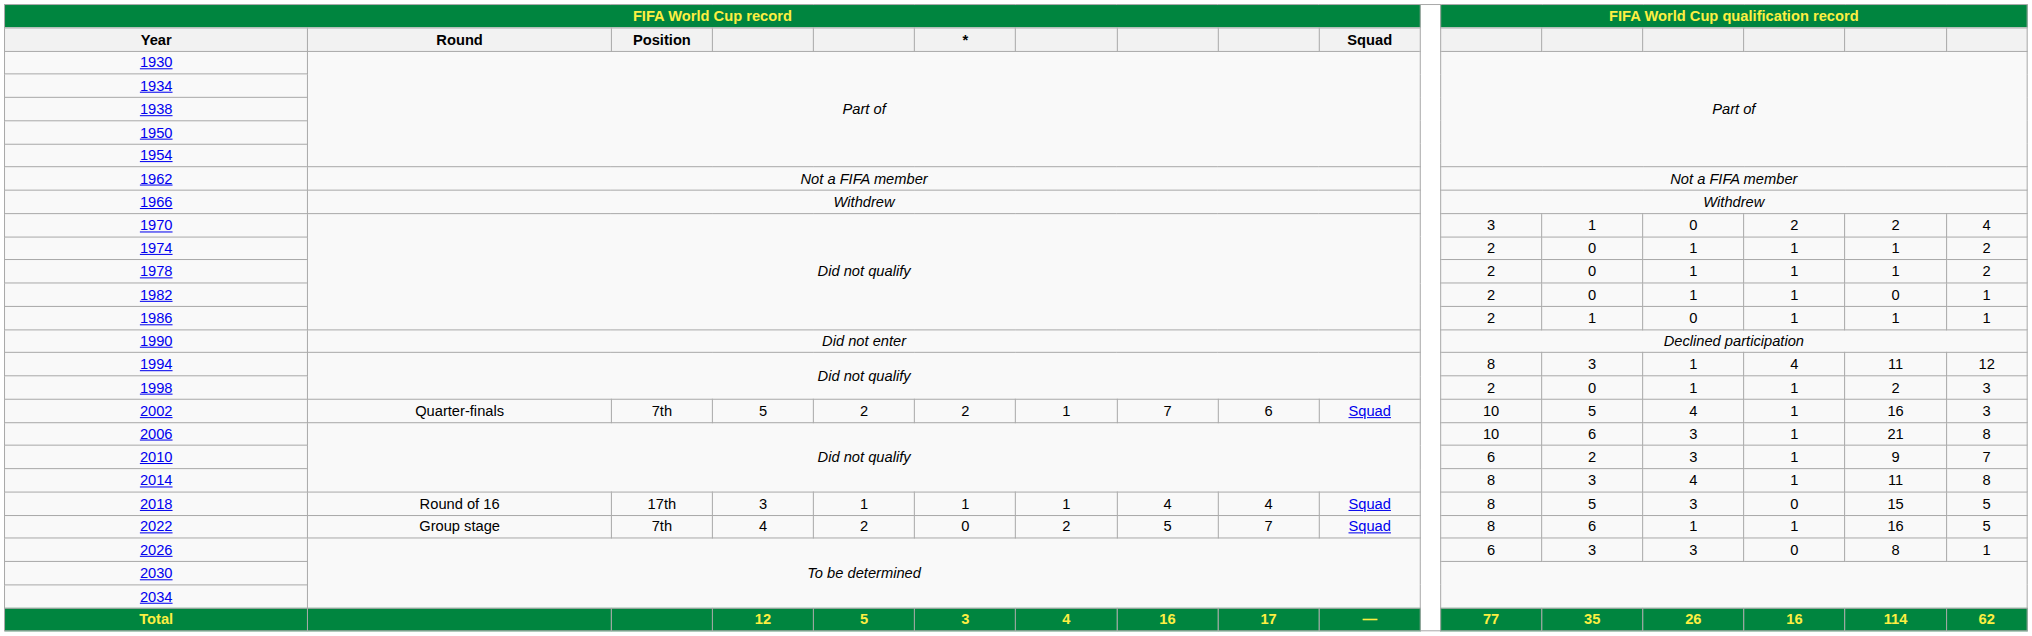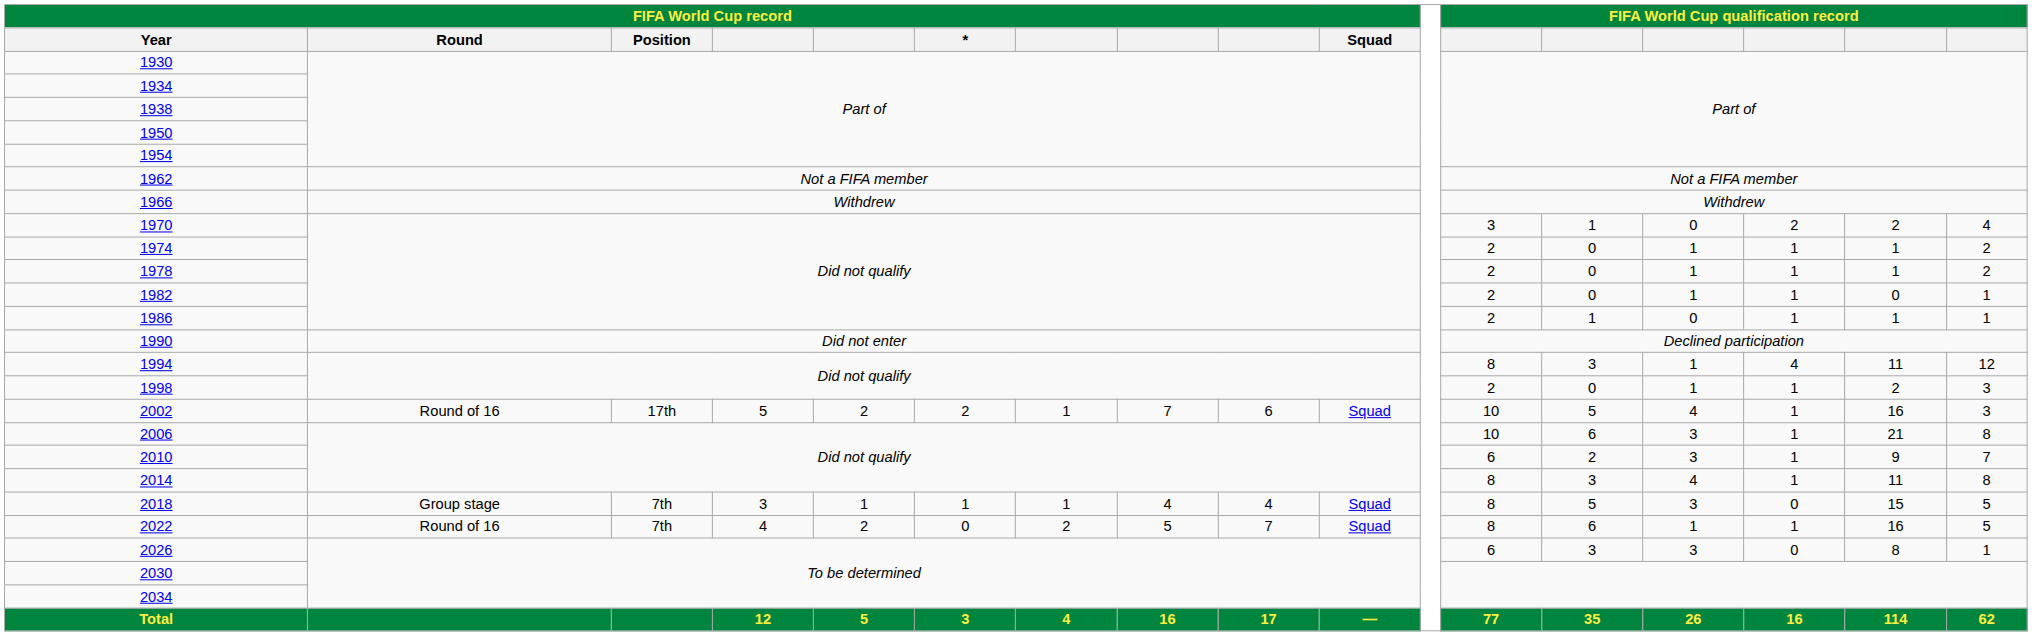(460, 411) Quarter-finals -> (460, 411) Round of 16
(662, 411) 7th -> (662, 411) 17th
(460, 504) Round of 16 -> (460, 504) Group stage
(662, 504) 17th -> (662, 504) 7th
(460, 527) Group stage -> (460, 527) Round of 16
